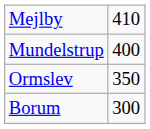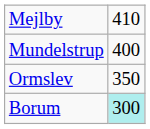(126, 108) no background -> (126, 108) paleturquoise background
